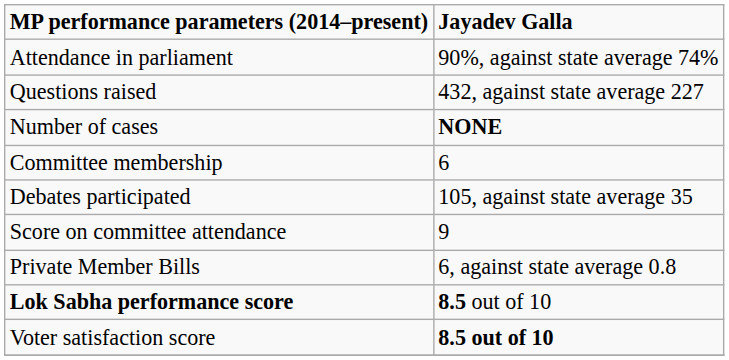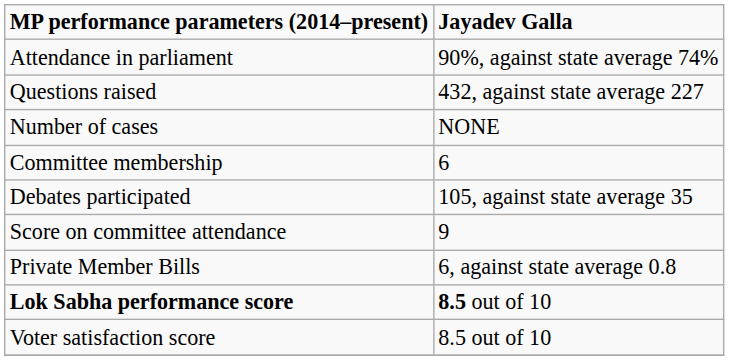(470, 127) bold -> (469, 127) normal
(496, 337) bold -> (495, 337) normal
